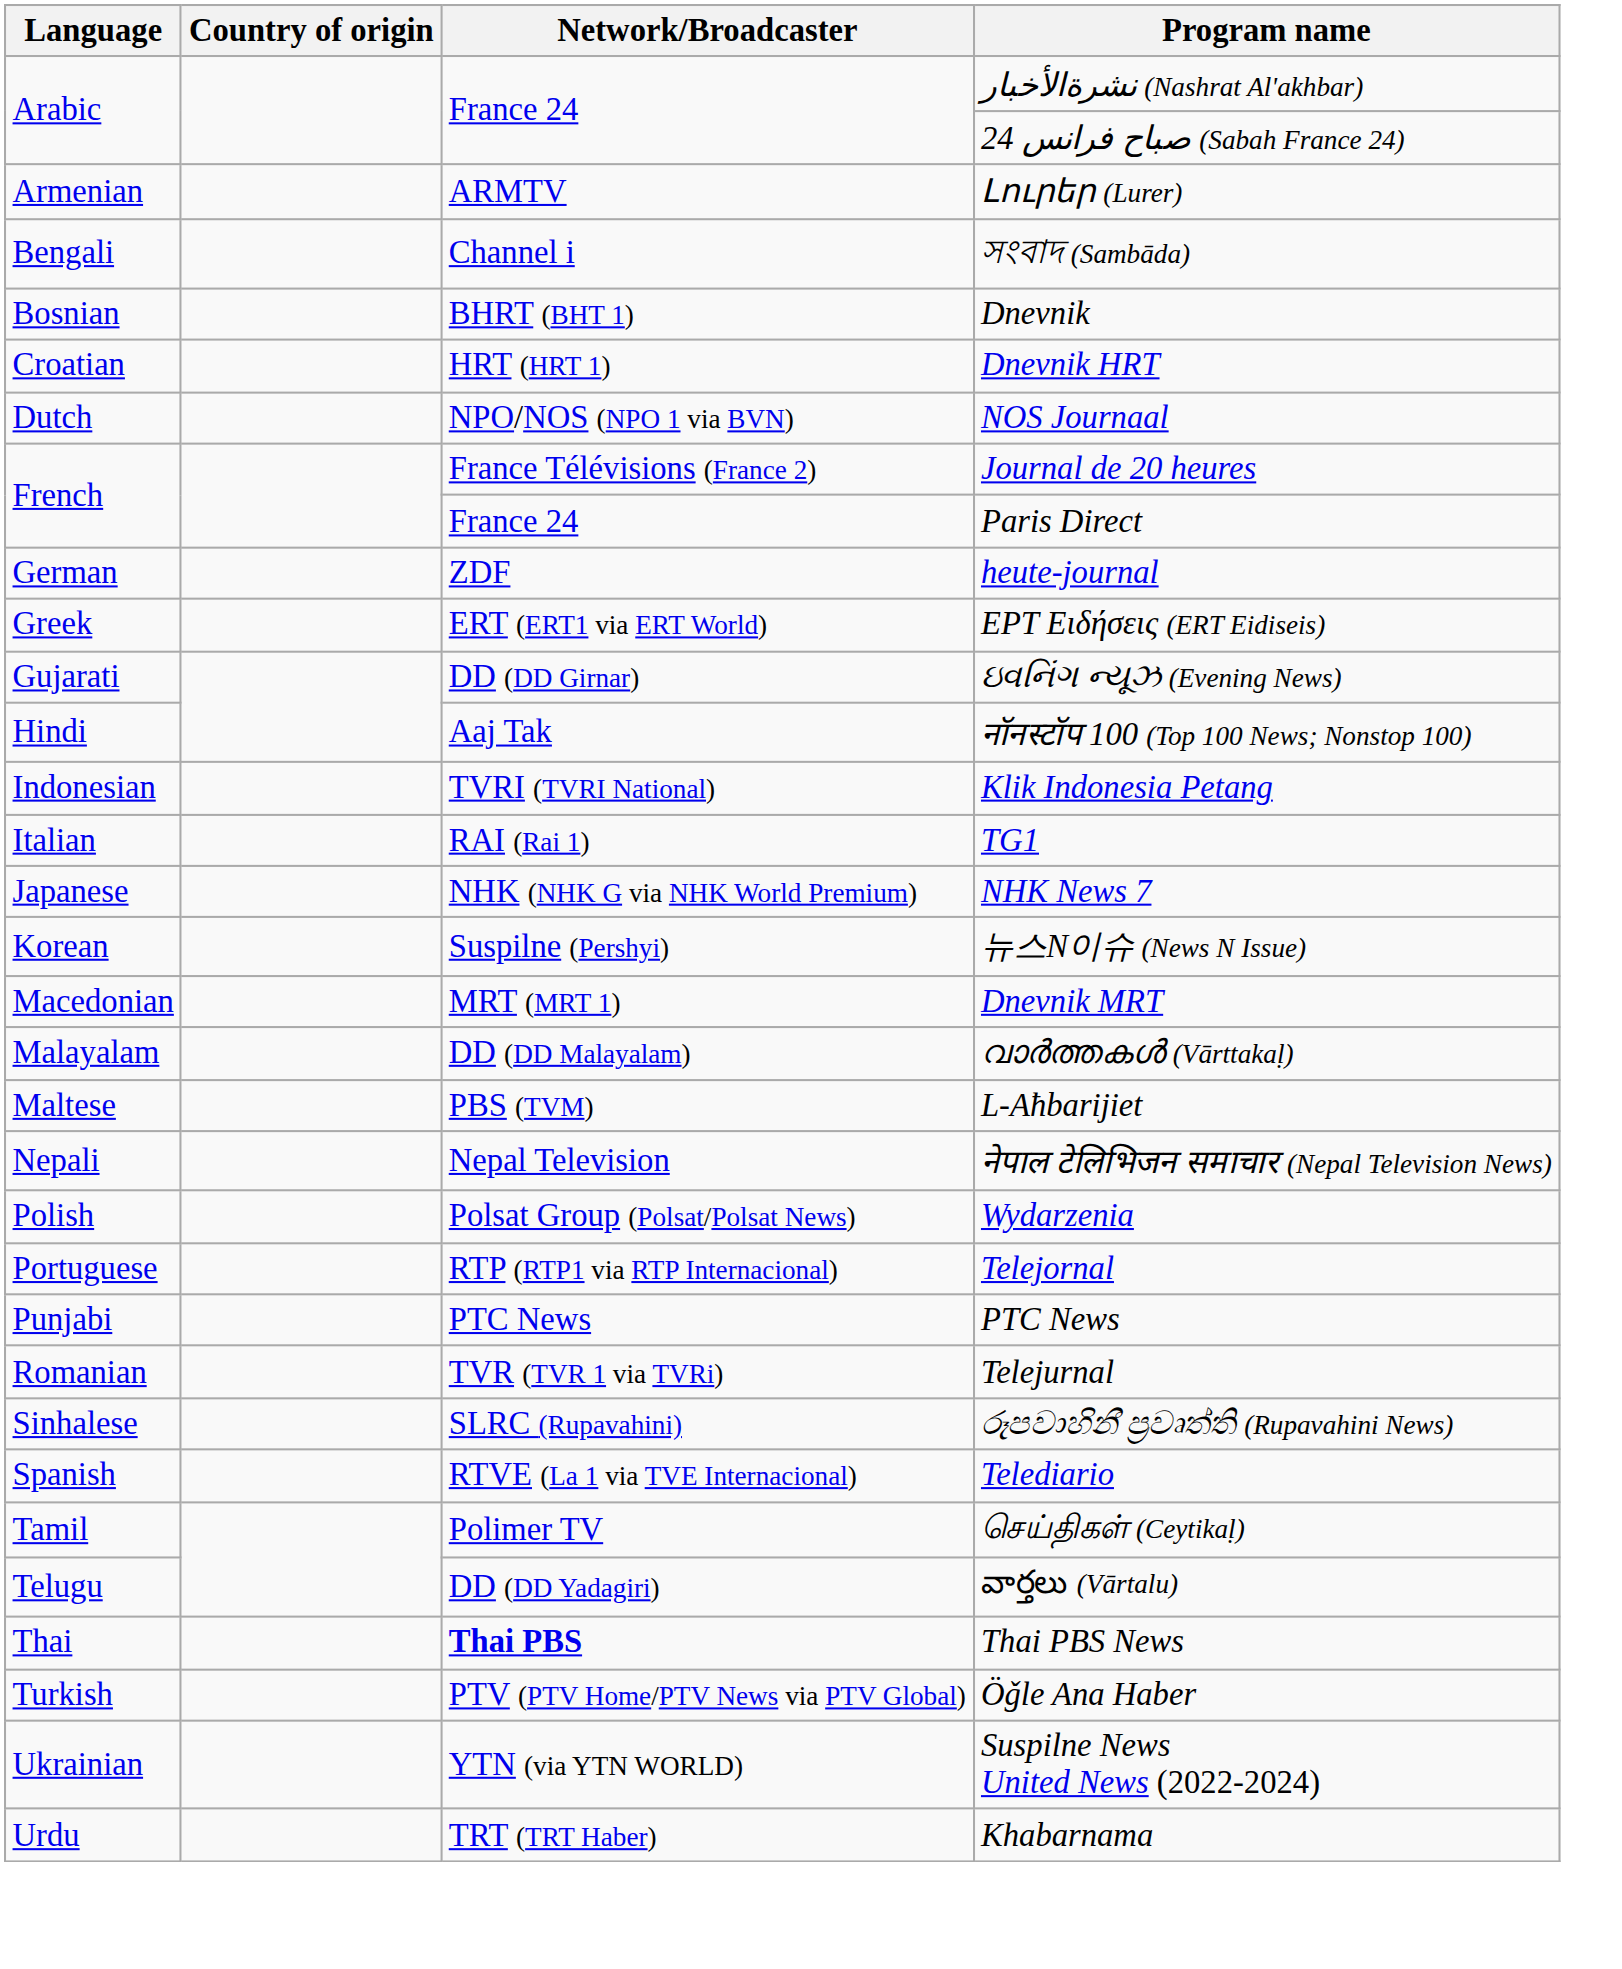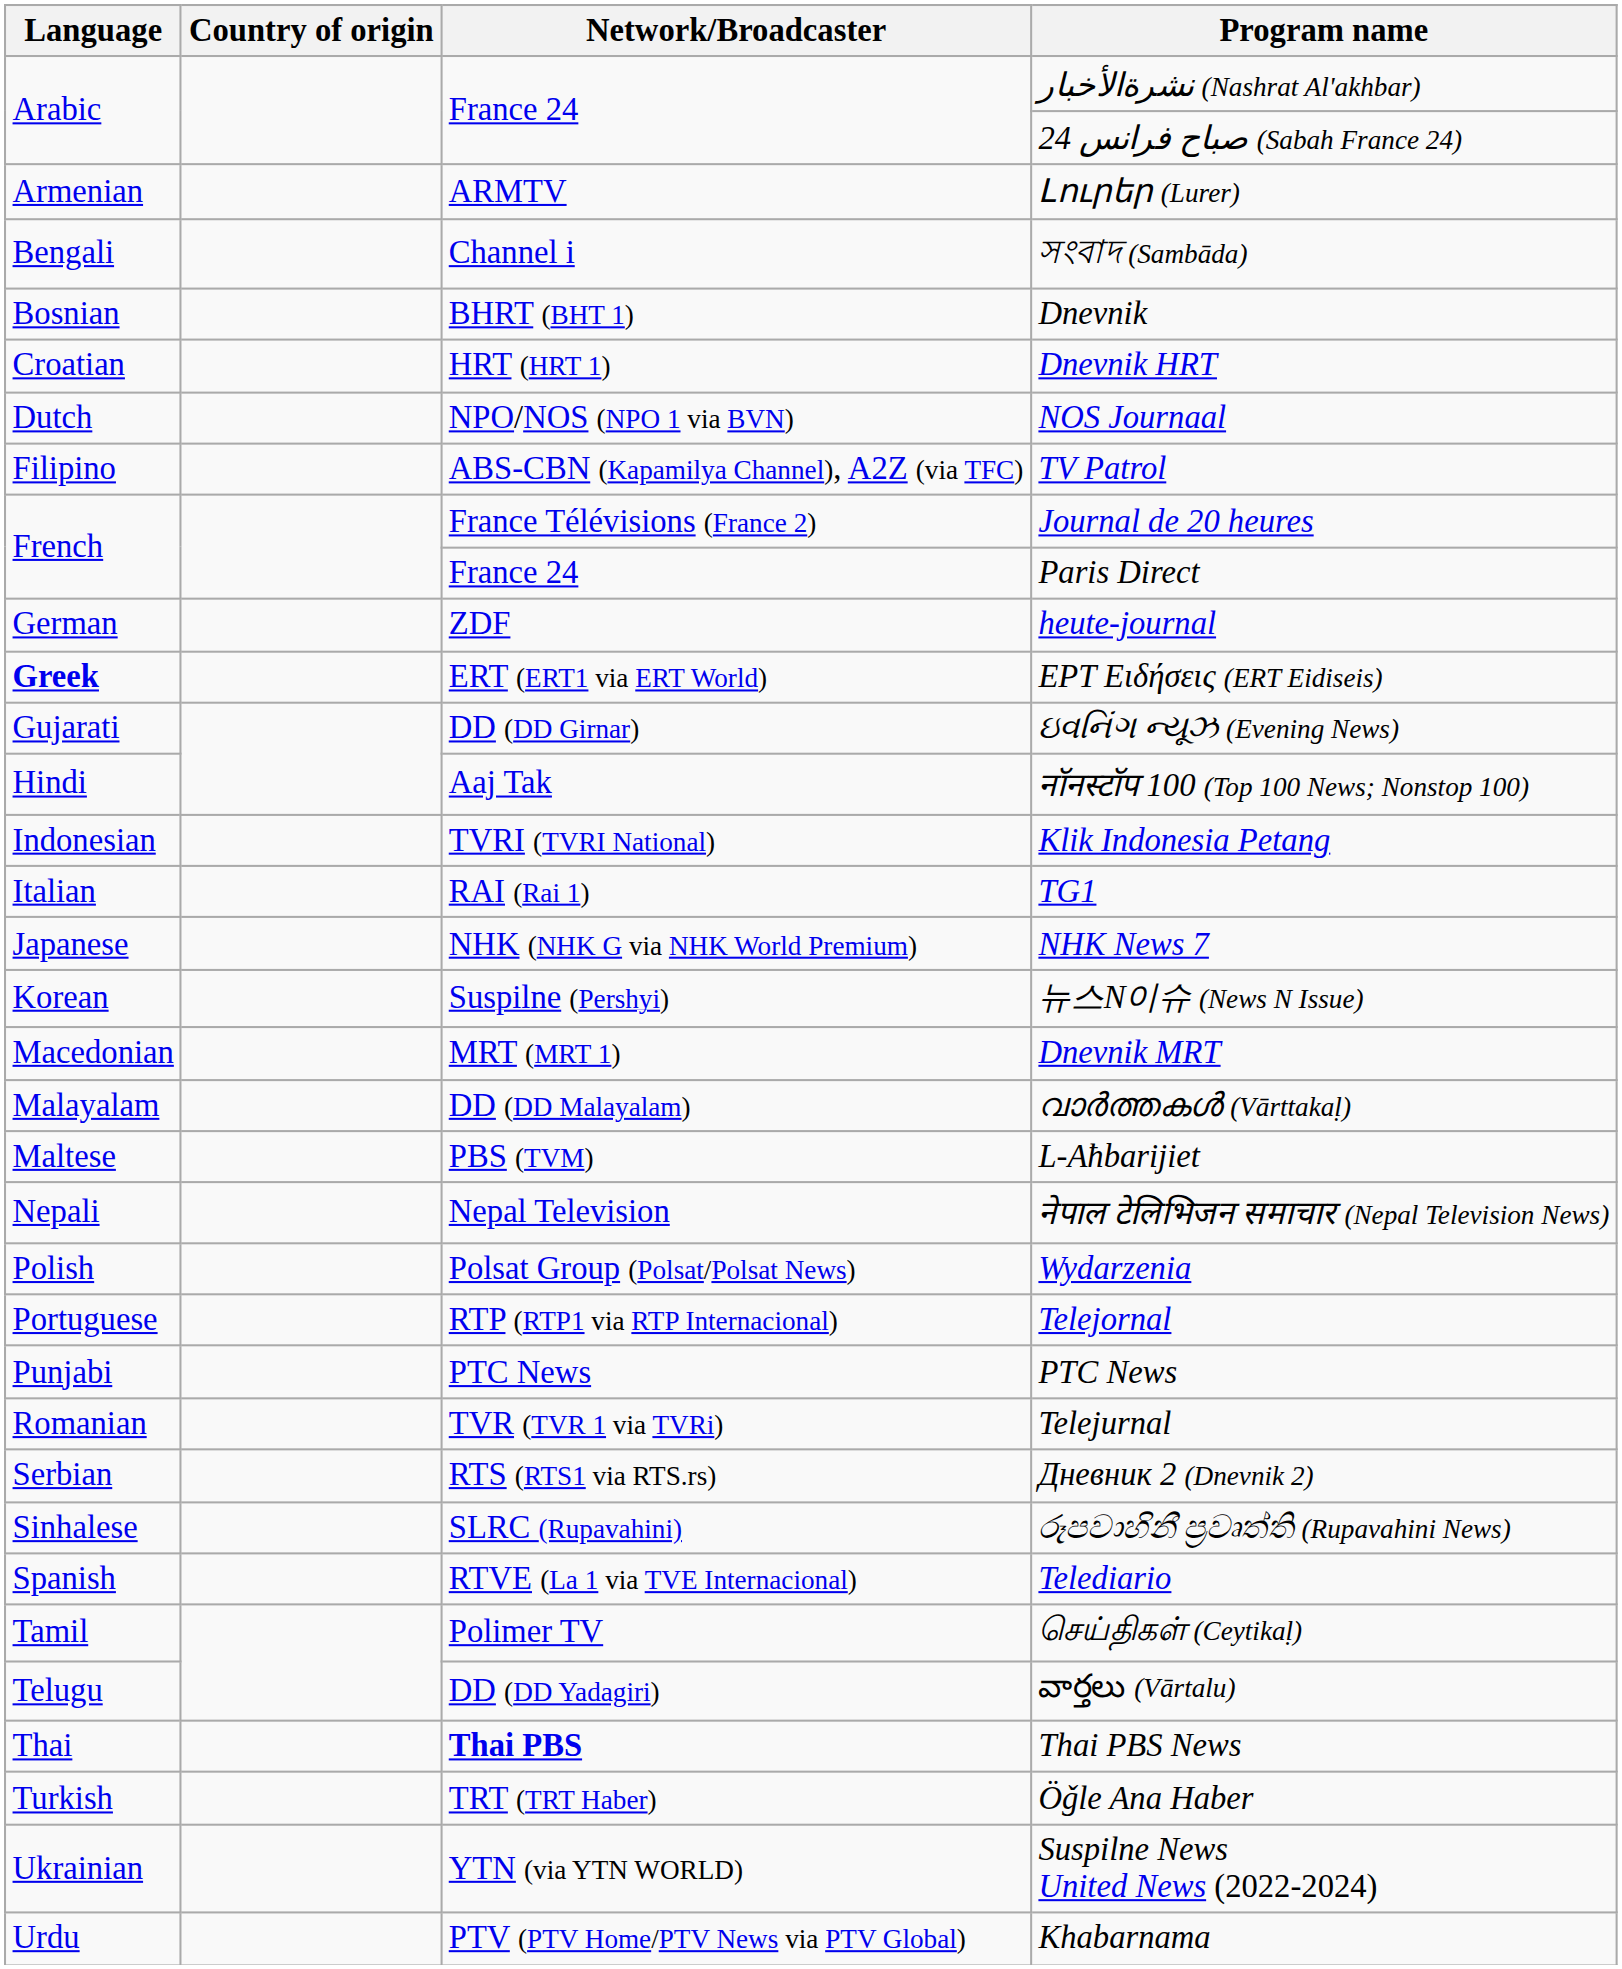+ row: (1102, 468)
(52, 624) normal -> (56, 676) bold
+ row: (1176, 1474)
(707, 1694) PTV (PTV Home/PTV News via PTV Global) -> (553, 1797) TRT (TRT Haber)
(553, 1834) TRT (TRT Haber) -> (707, 1938) PTV (PTV Home/PTV News via PTV Global)
